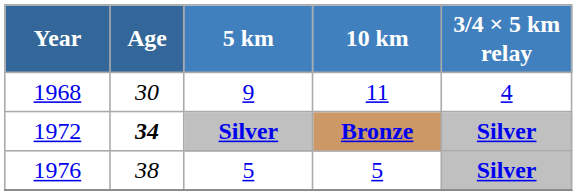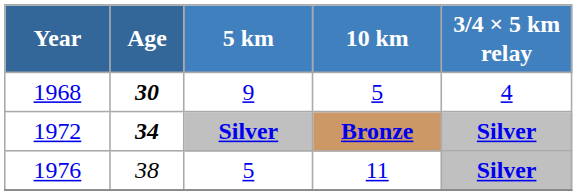(147, 91) normal -> (147, 91) bold
(377, 91) 11 -> (377, 91) 5
(377, 170) 5 -> (377, 170) 11
